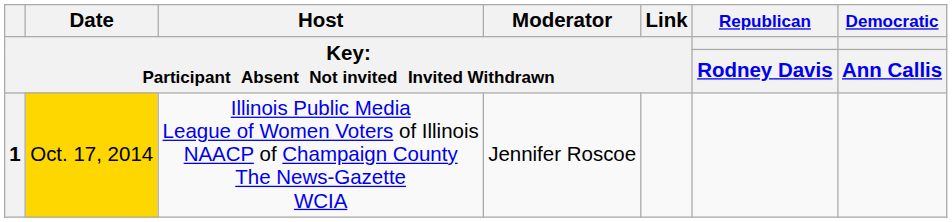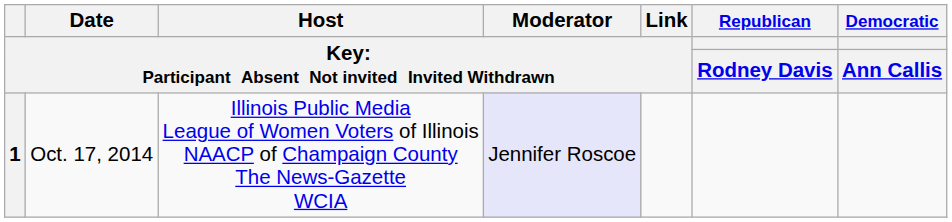(92, 154) gold background -> (92, 154) no background
(562, 154) no background -> (562, 154) lavender background
